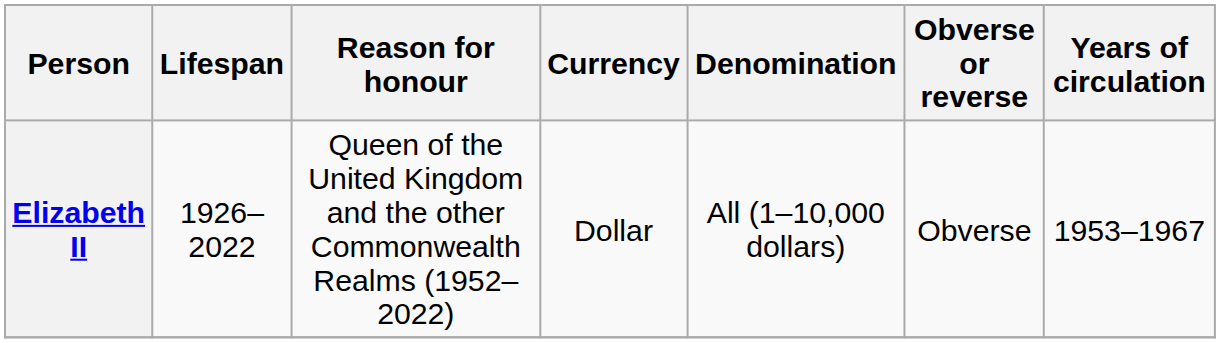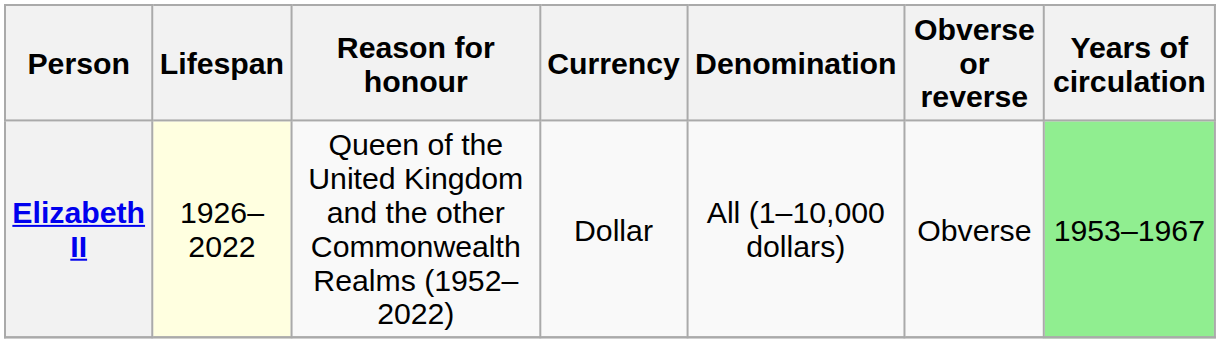(222, 229) no background -> (222, 229) lightyellow background
(1129, 229) no background -> (1129, 229) lightgreen background
